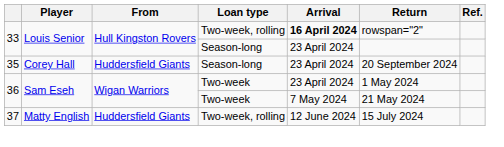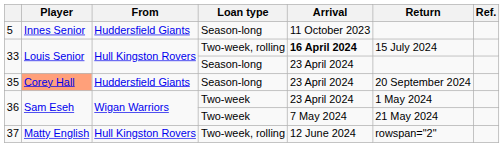+ row: (10, 30)
(392, 30) rowspan="2" -> (406, 47) 15 July 2024
(49, 64) no background -> (49, 82) lightsalmon background
(142, 116) Huddersfield Giants -> (145, 133) Hull Kingston Rovers
(393, 116) 15 July 2024 -> (406, 133) rowspan="2"
